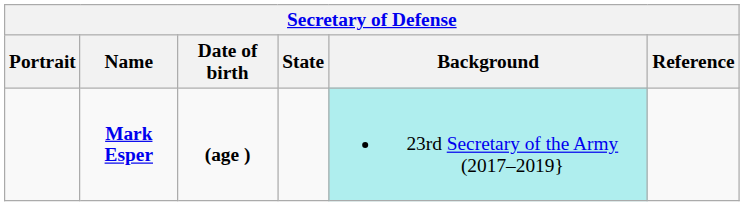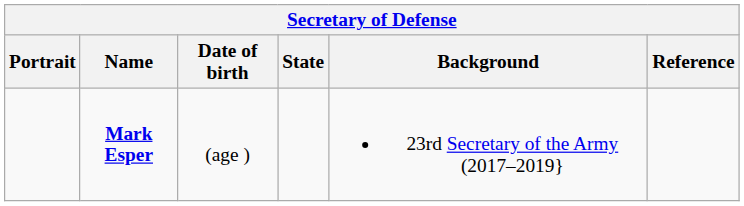(228, 155) bold -> (228, 155) normal
(488, 155) paleturquoise background -> (488, 155) no background
